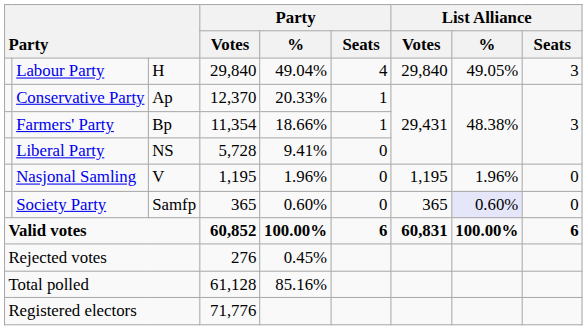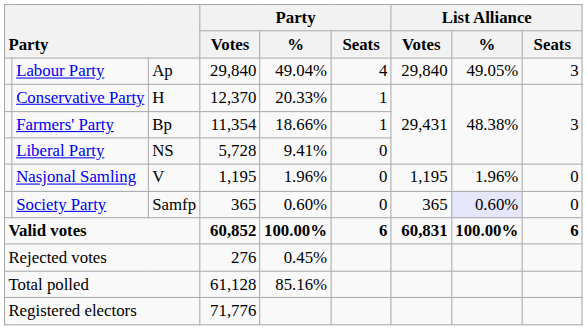(158, 71) H -> (162, 71) Ap
(162, 97) Ap -> (158, 97) H
